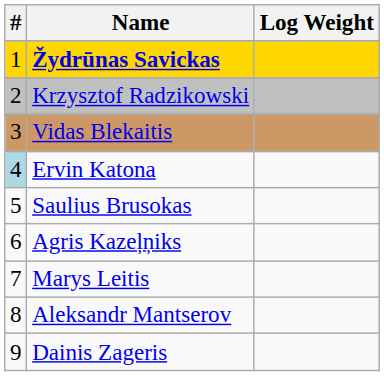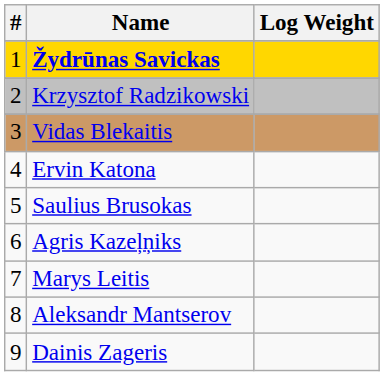(16, 168) lightblue background -> (16, 168) no background
